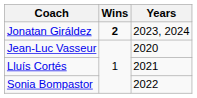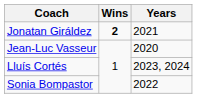(161, 31) 2023, 2024 -> (146, 31) 2021
(146, 66) 2021 -> (161, 66) 2023, 2024
